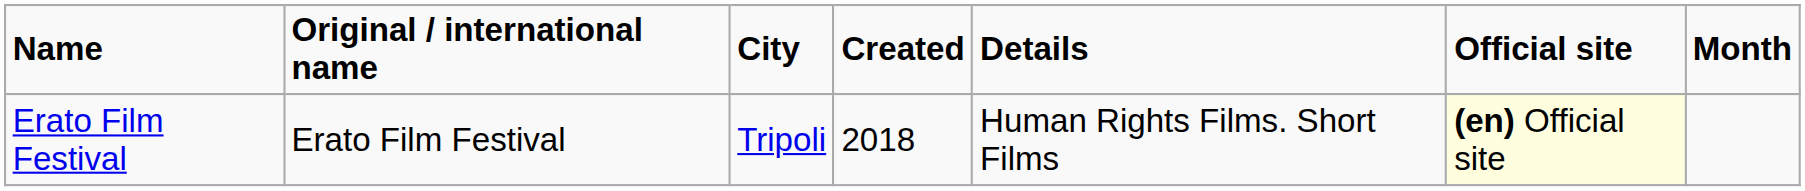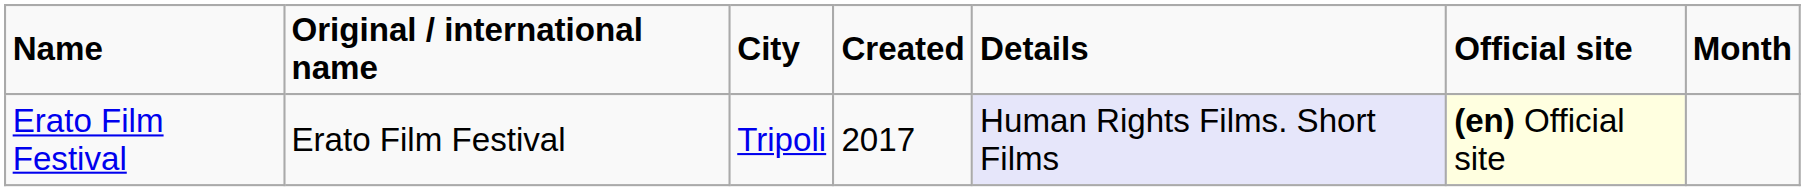(878, 139) 2018 -> (878, 139) 2017
(1178, 139) no background -> (1178, 139) lavender background
